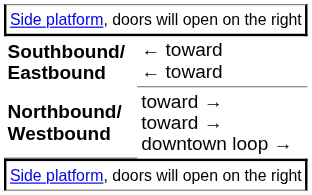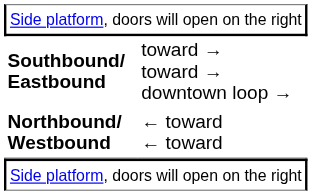(182, 61) ← toward ← toward -> (217, 71) toward → toward → downtown loop →
(217, 122) toward → toward → downtown loop → -> (182, 132) ← toward ← toward
